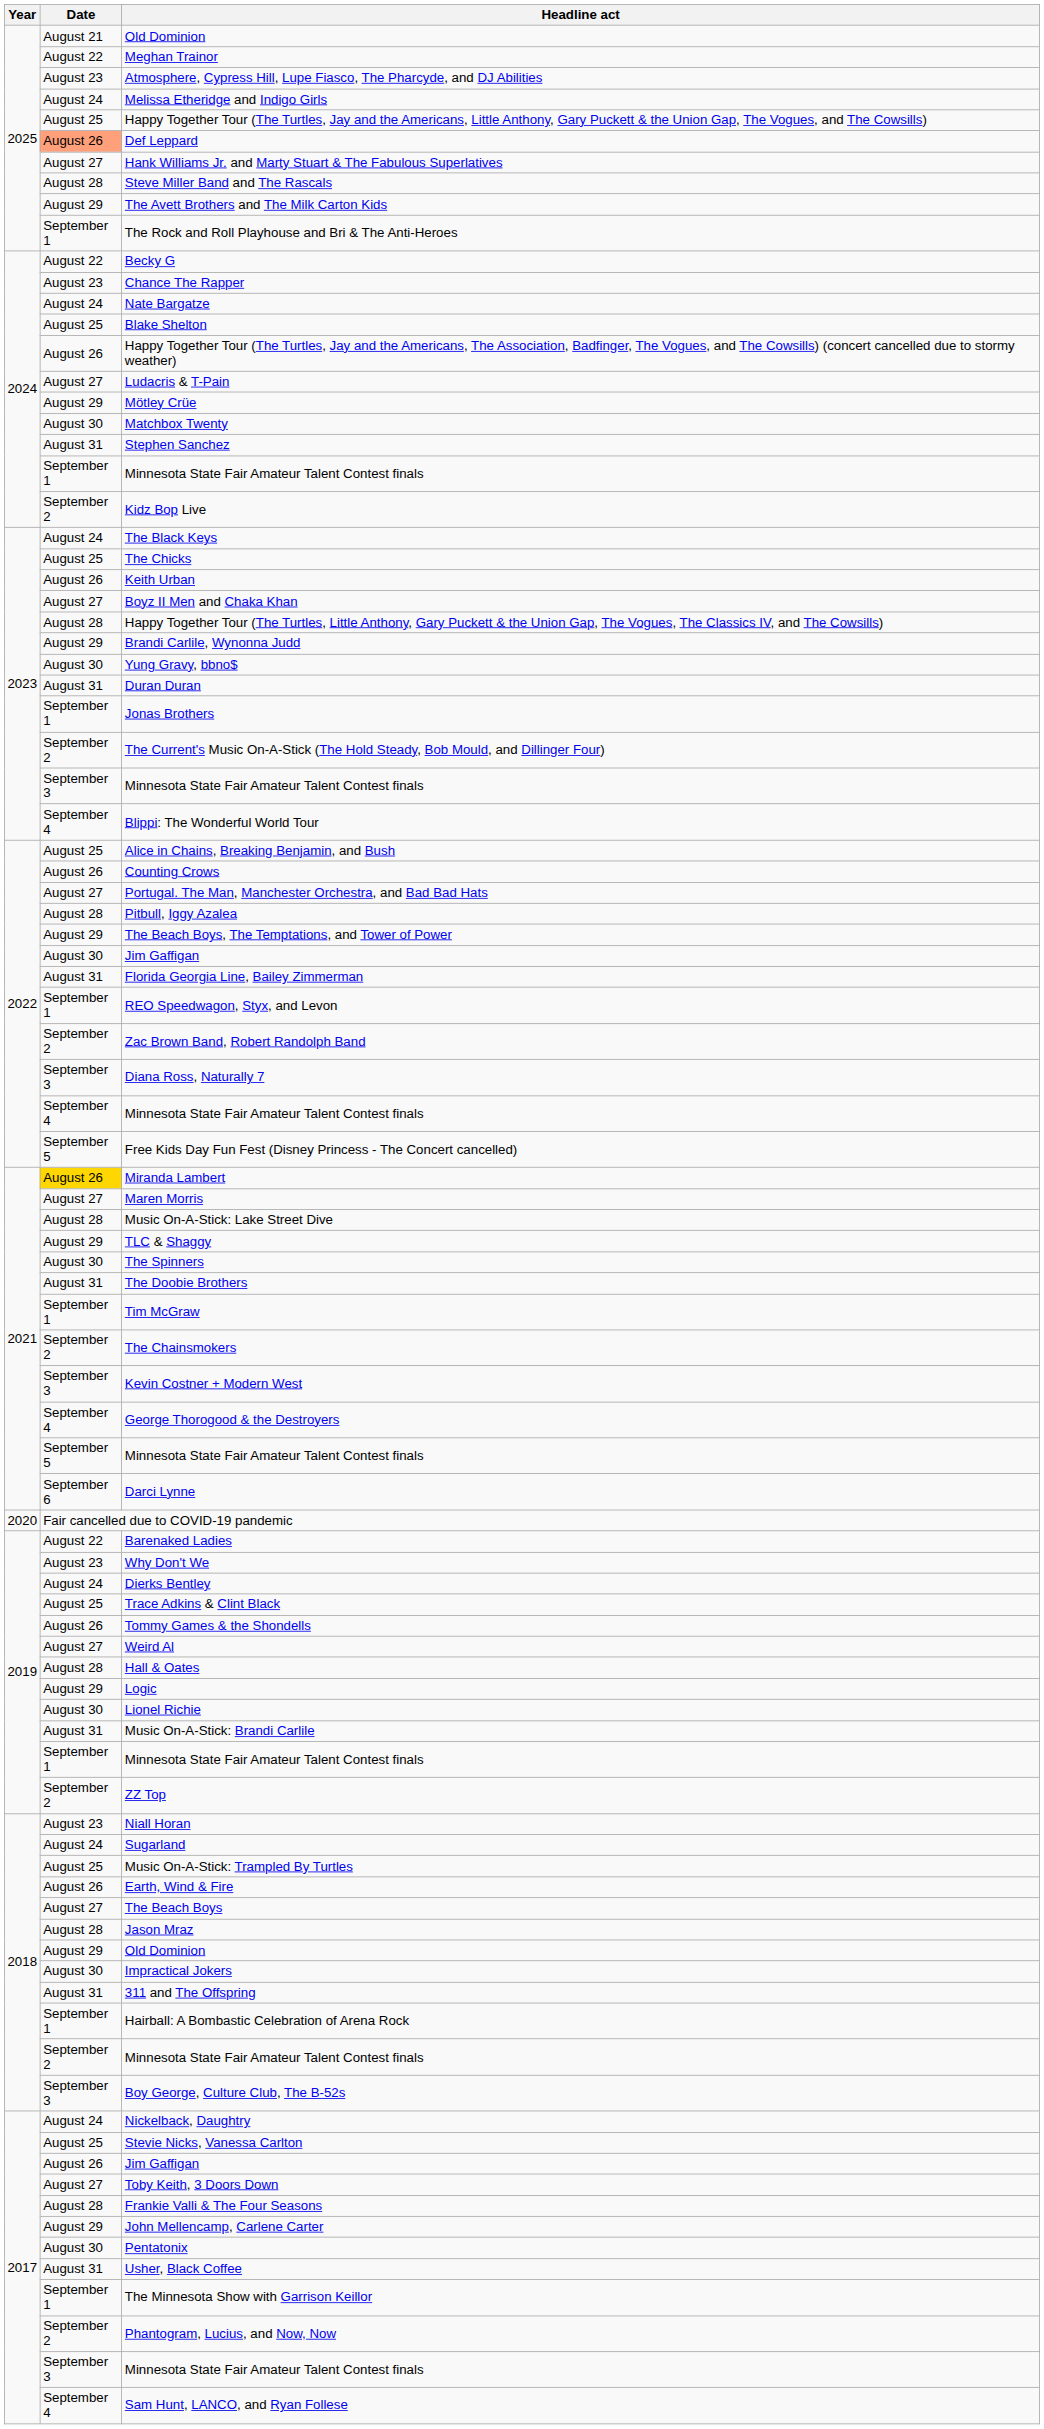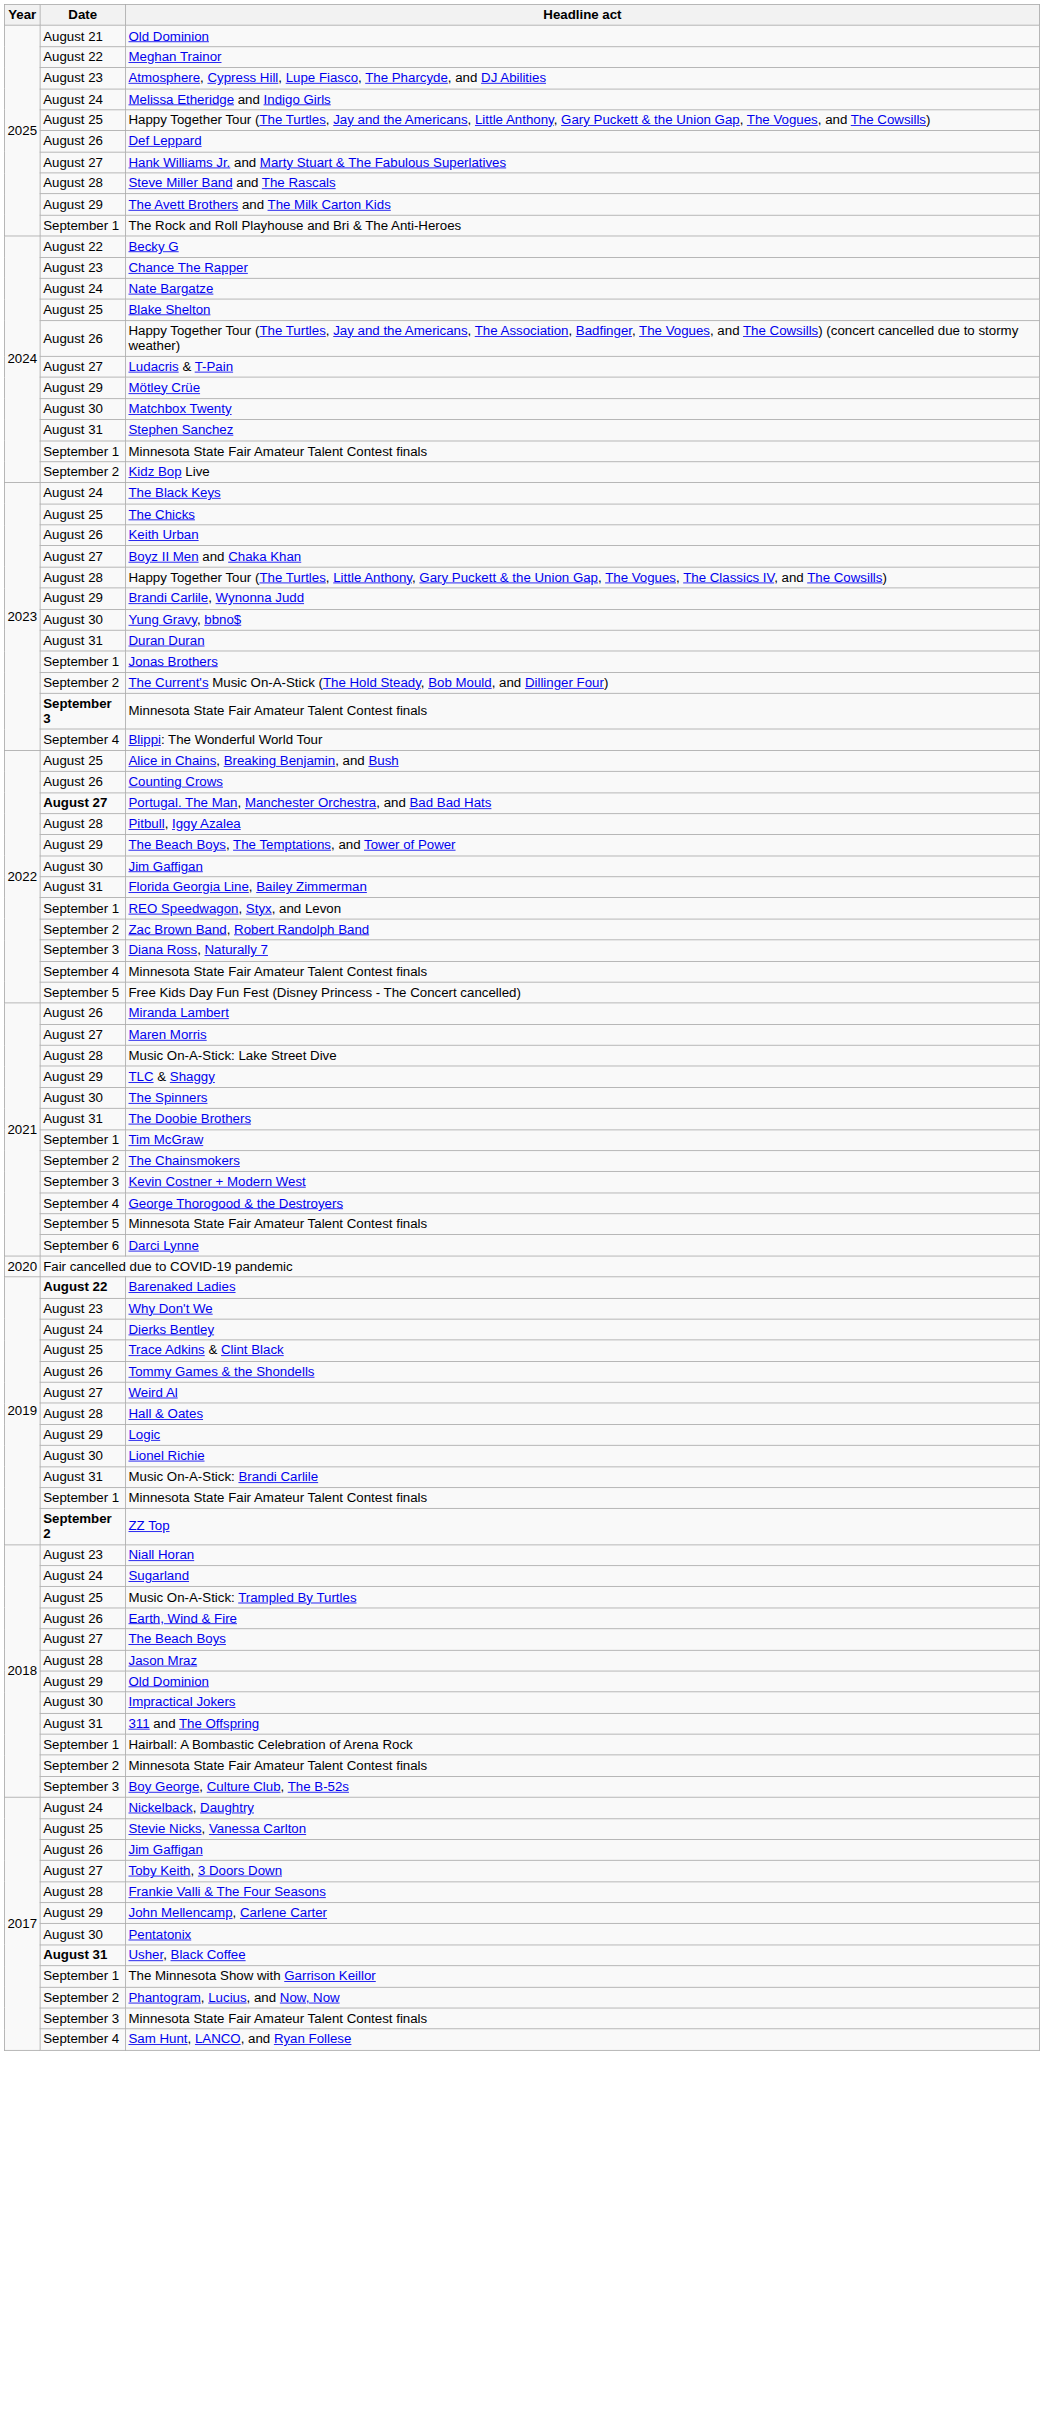(73, 141) lightsalmon background -> (73, 141) no background
(76, 786) normal -> (77, 711) bold
(73, 892) normal -> (75, 803) bold
(73, 1178) gold background -> (73, 1013) no background
(73, 1541) normal -> (75, 1287) bold
(76, 1795) normal -> (77, 1526) bold
(73, 2269) normal -> (75, 1955) bold
